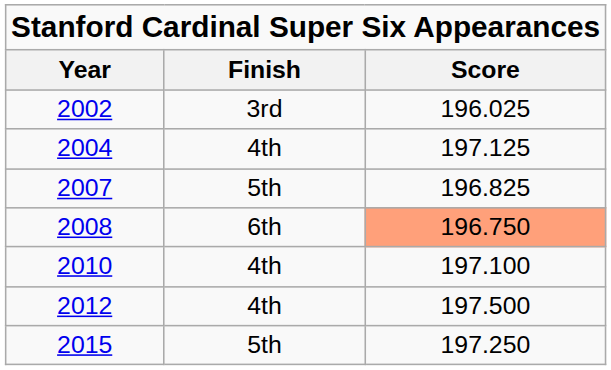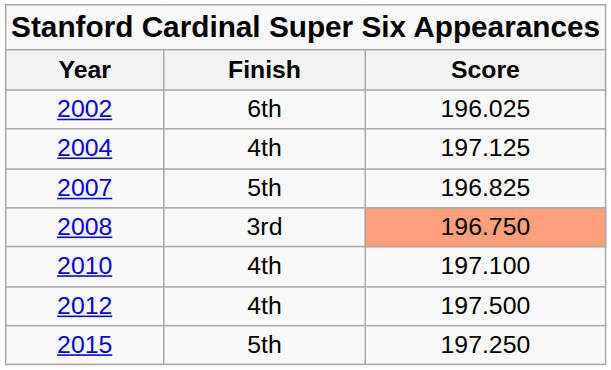(265, 109) 3rd -> (265, 109) 6th
(265, 227) 6th -> (265, 227) 3rd
